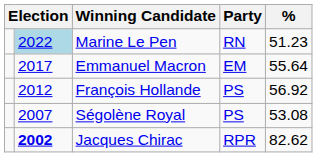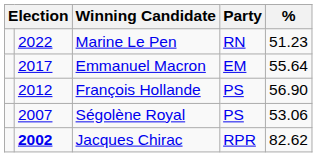(35, 41) lightblue background -> (35, 41) no background
(289, 90) 56.92 -> (289, 90) 56.90
(289, 115) 53.08 -> (289, 115) 53.06
